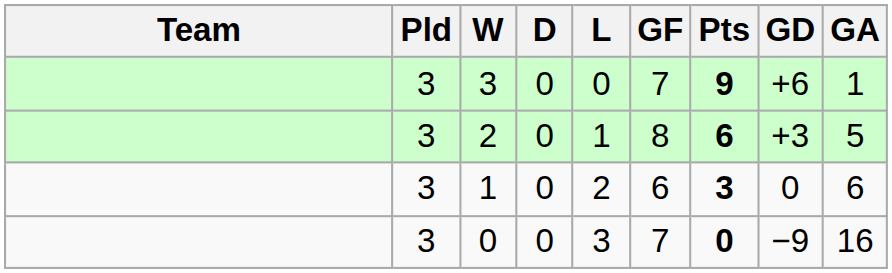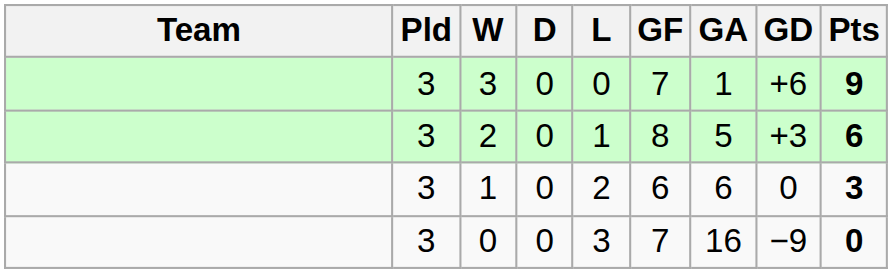columns swapped: (855, 30) <-> (724, 30)
